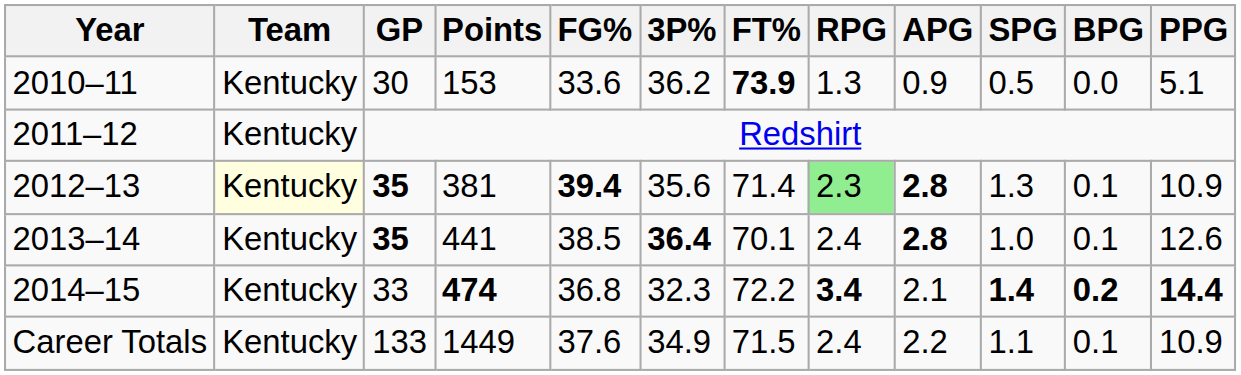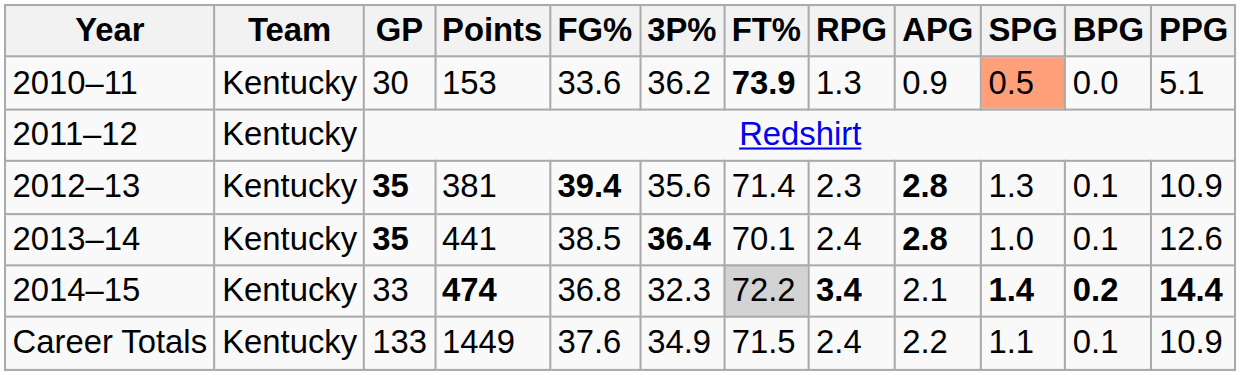(1011, 82) no background -> (1011, 82) lightsalmon background
(290, 186) lightyellow background -> (290, 186) no background
(839, 186) lightgreen background -> (839, 186) no background
(764, 290) no background -> (764, 290) lightgrey background
